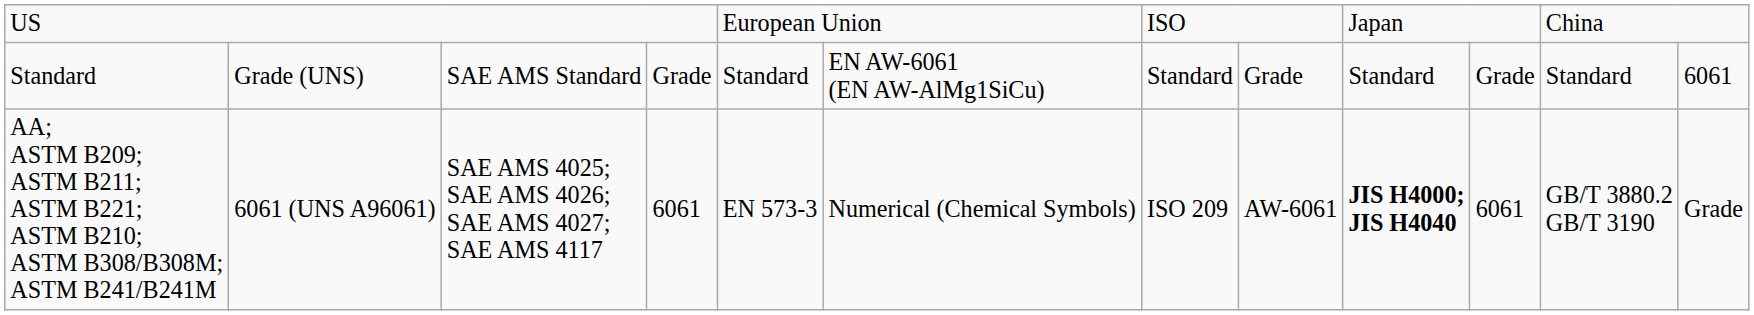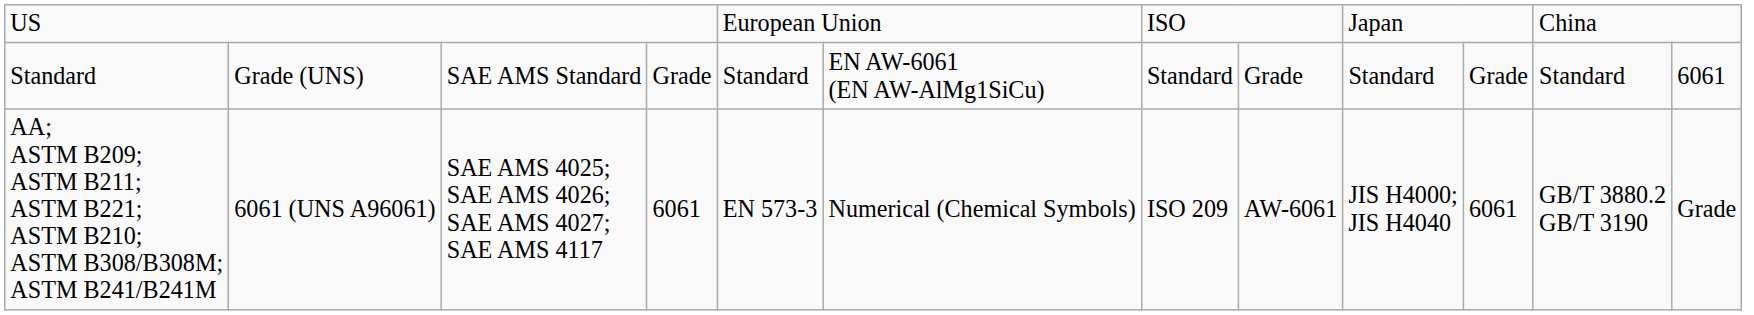(1406, 209) bold -> (1403, 209) normal
